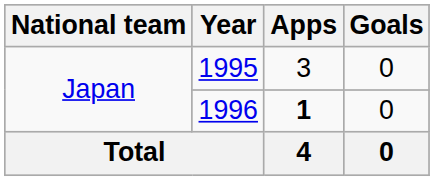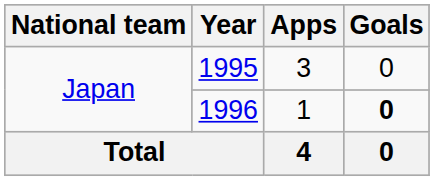(304, 110) bold -> (304, 110) normal
(387, 110) normal -> (387, 110) bold
